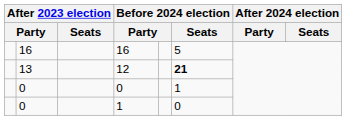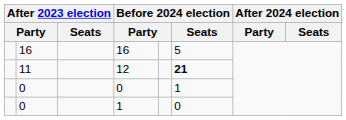(26, 69) 13 -> (25, 69) 11
